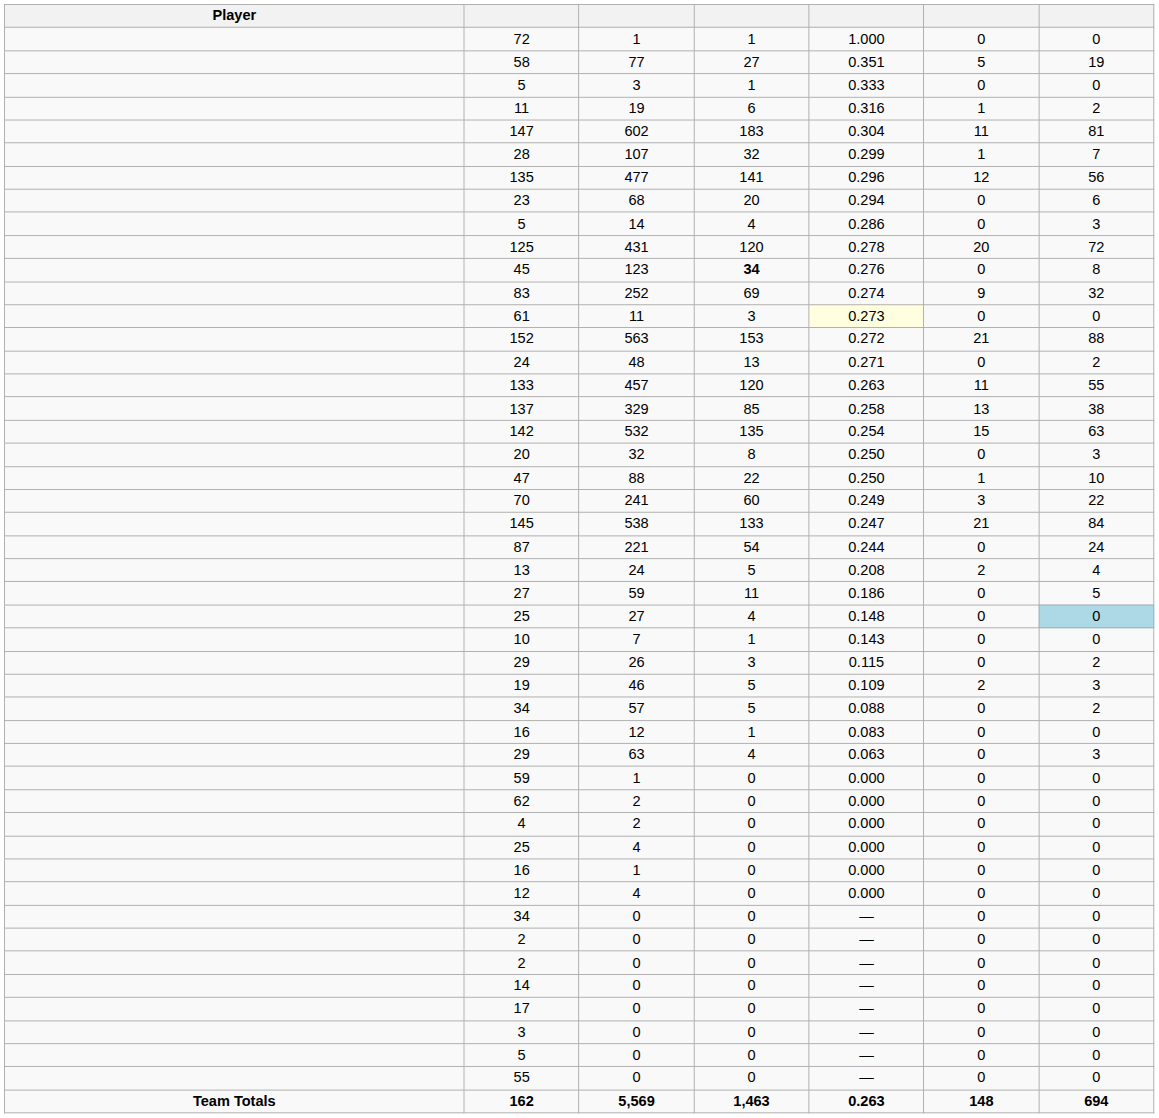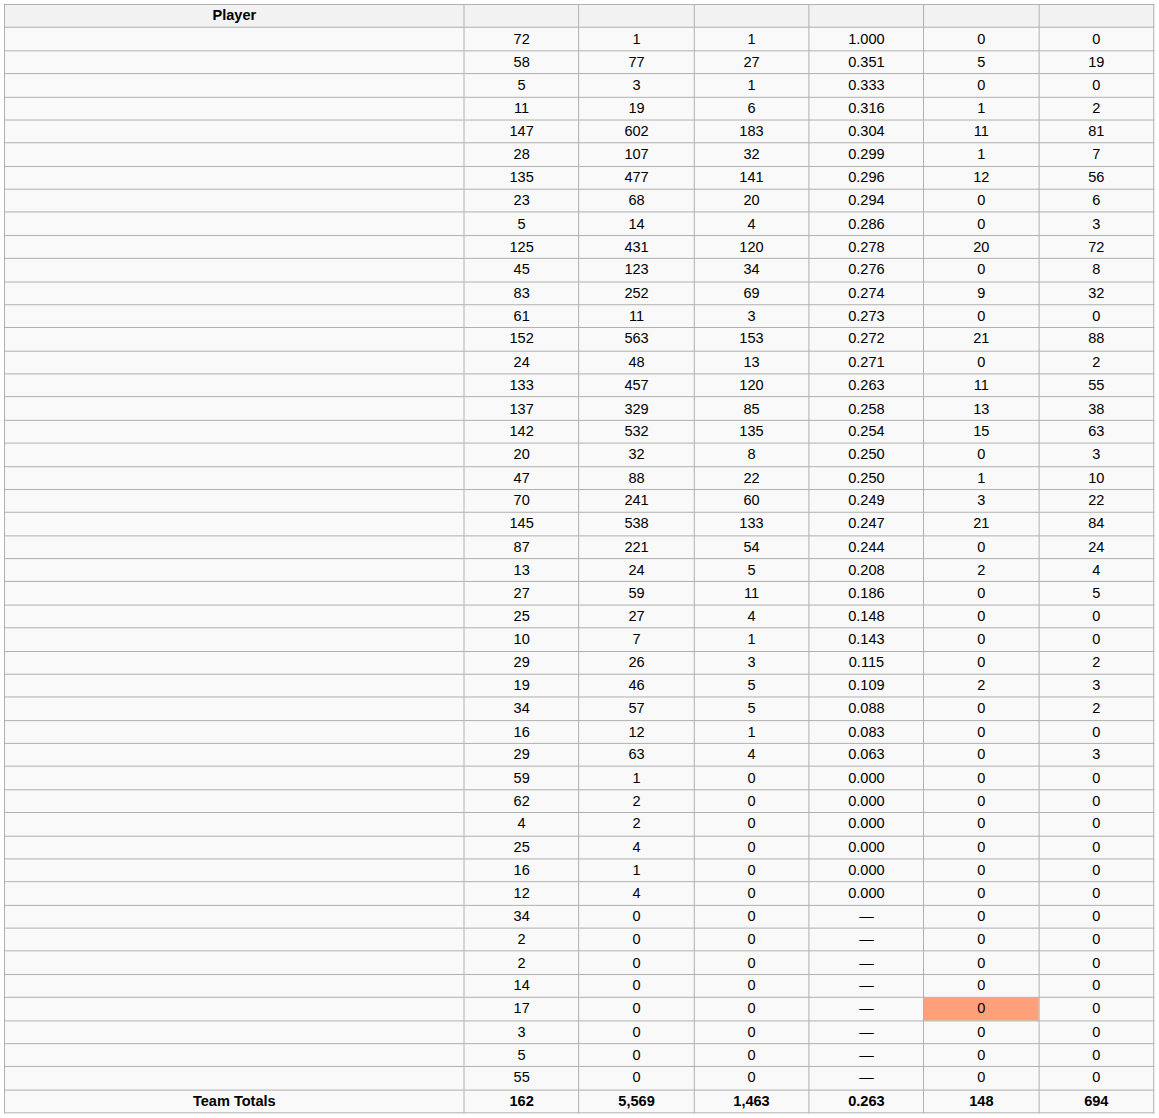(752, 270) bold -> (752, 270) normal
(866, 316) lightyellow background -> (866, 316) no background
(1096, 616) lightblue background -> (1096, 616) no background
(981, 1008) no background -> (981, 1008) lightsalmon background
